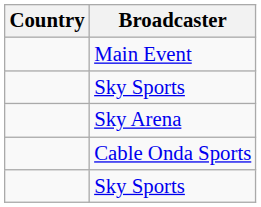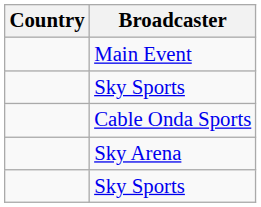(138, 119) Sky Arena -> (173, 119) Cable Onda Sports
(173, 152) Cable Onda Sports -> (138, 152) Sky Arena
